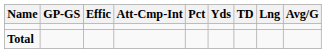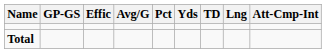columns swapped: (150, 14) <-> (302, 14)
